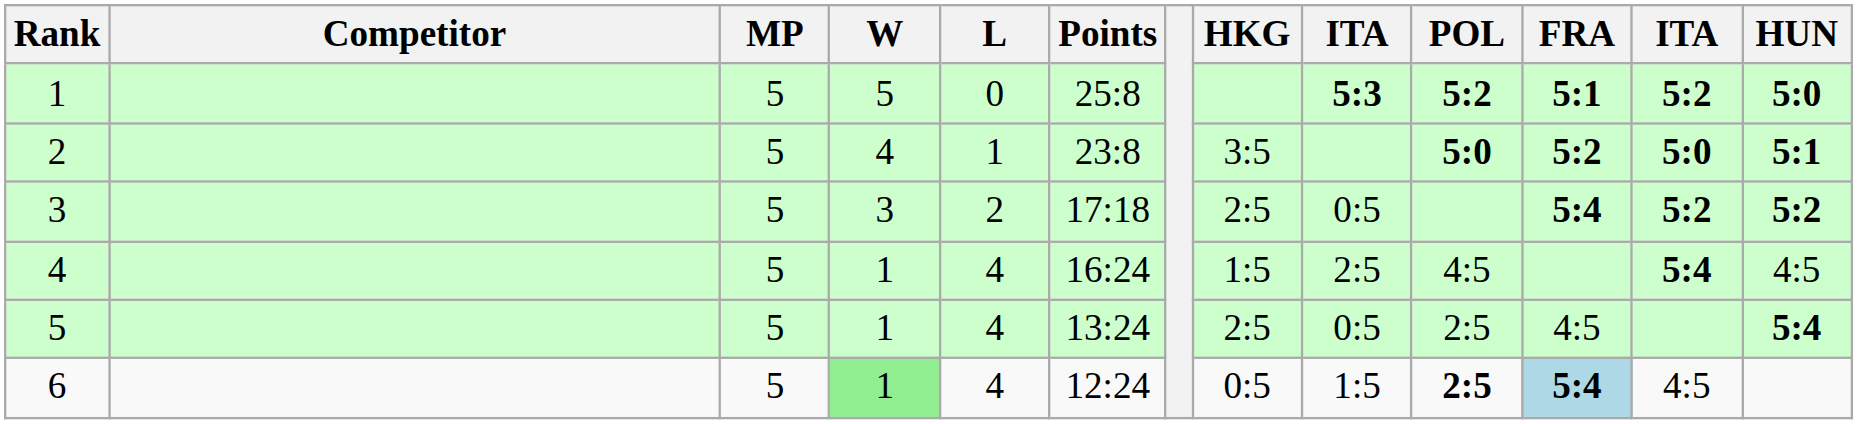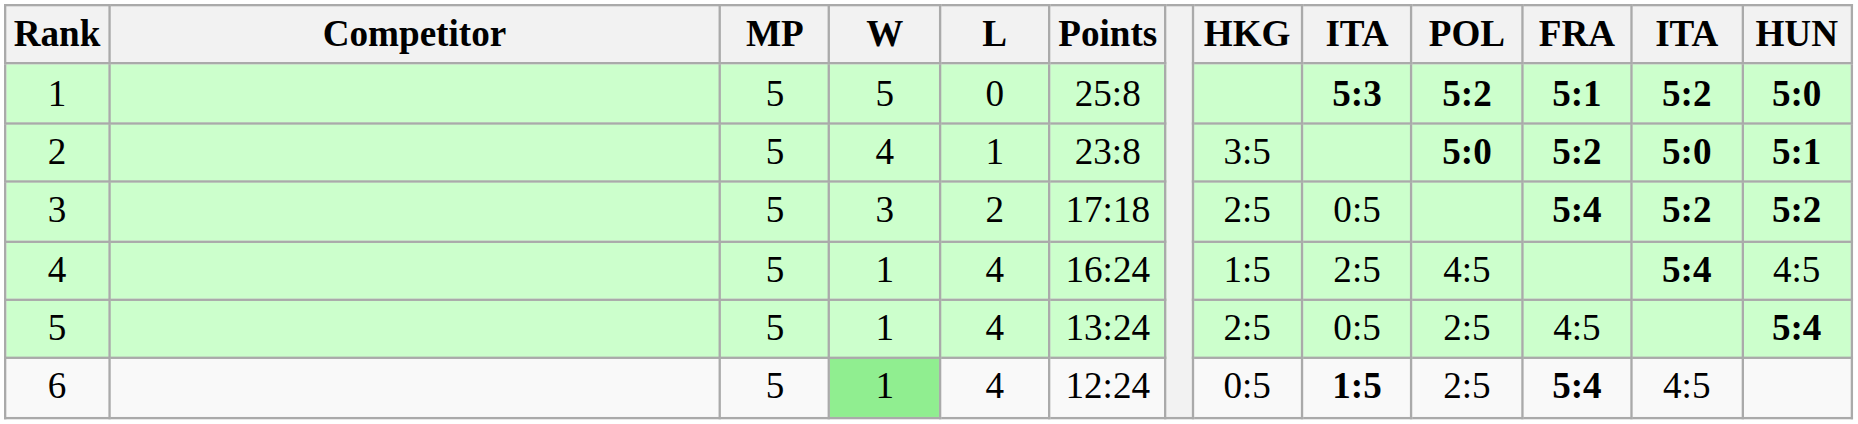(1357, 387) normal -> (1357, 387) bold
(1467, 387) bold -> (1467, 387) normal
(1577, 387) lightblue background -> (1577, 387) no background
